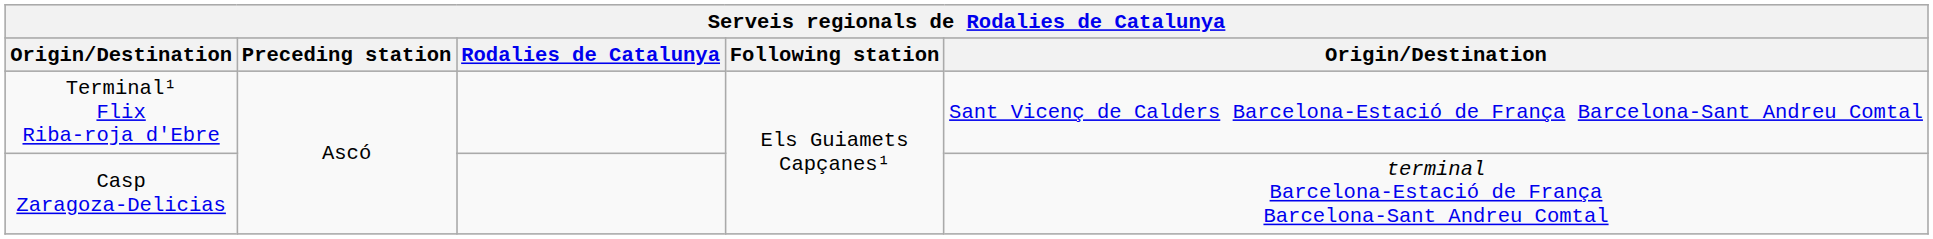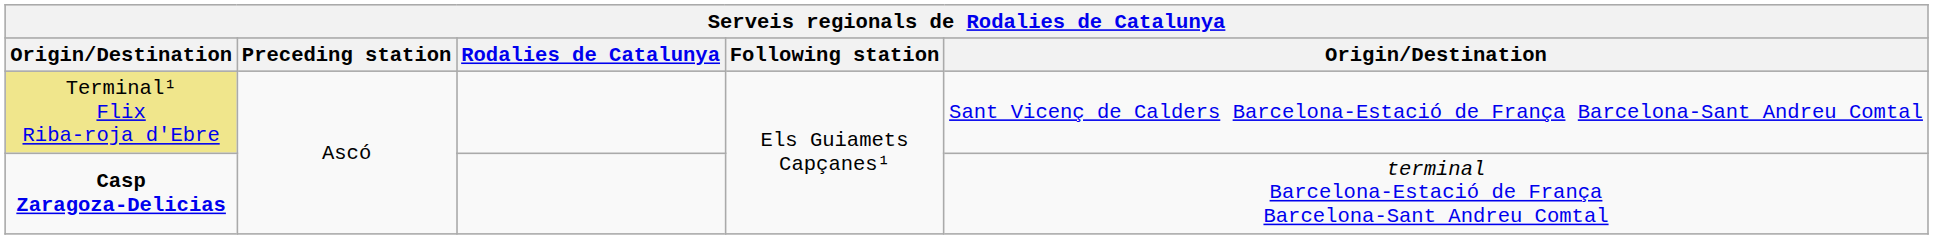(121, 112) no background -> (121, 112) khaki background
(121, 193) normal -> (121, 193) bold
